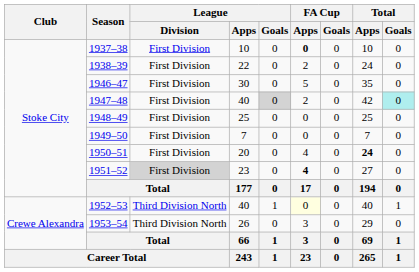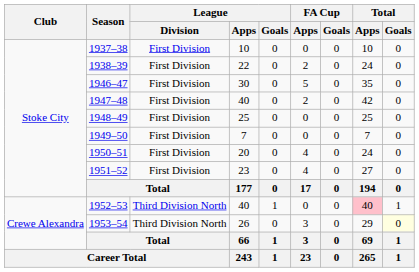(306, 48) bold -> (306, 48) normal
(275, 100) lightgrey background -> (275, 100) no background
(398, 100) paleturquoise background -> (398, 100) no background
(367, 153) bold -> (367, 153) normal
(180, 170) lightgrey background -> (180, 170) no background
(306, 170) bold -> (306, 170) normal
(306, 205) lightyellow background -> (306, 205) no background
(367, 205) no background -> (367, 205) pink background
(398, 223) no background -> (398, 223) lightyellow background
